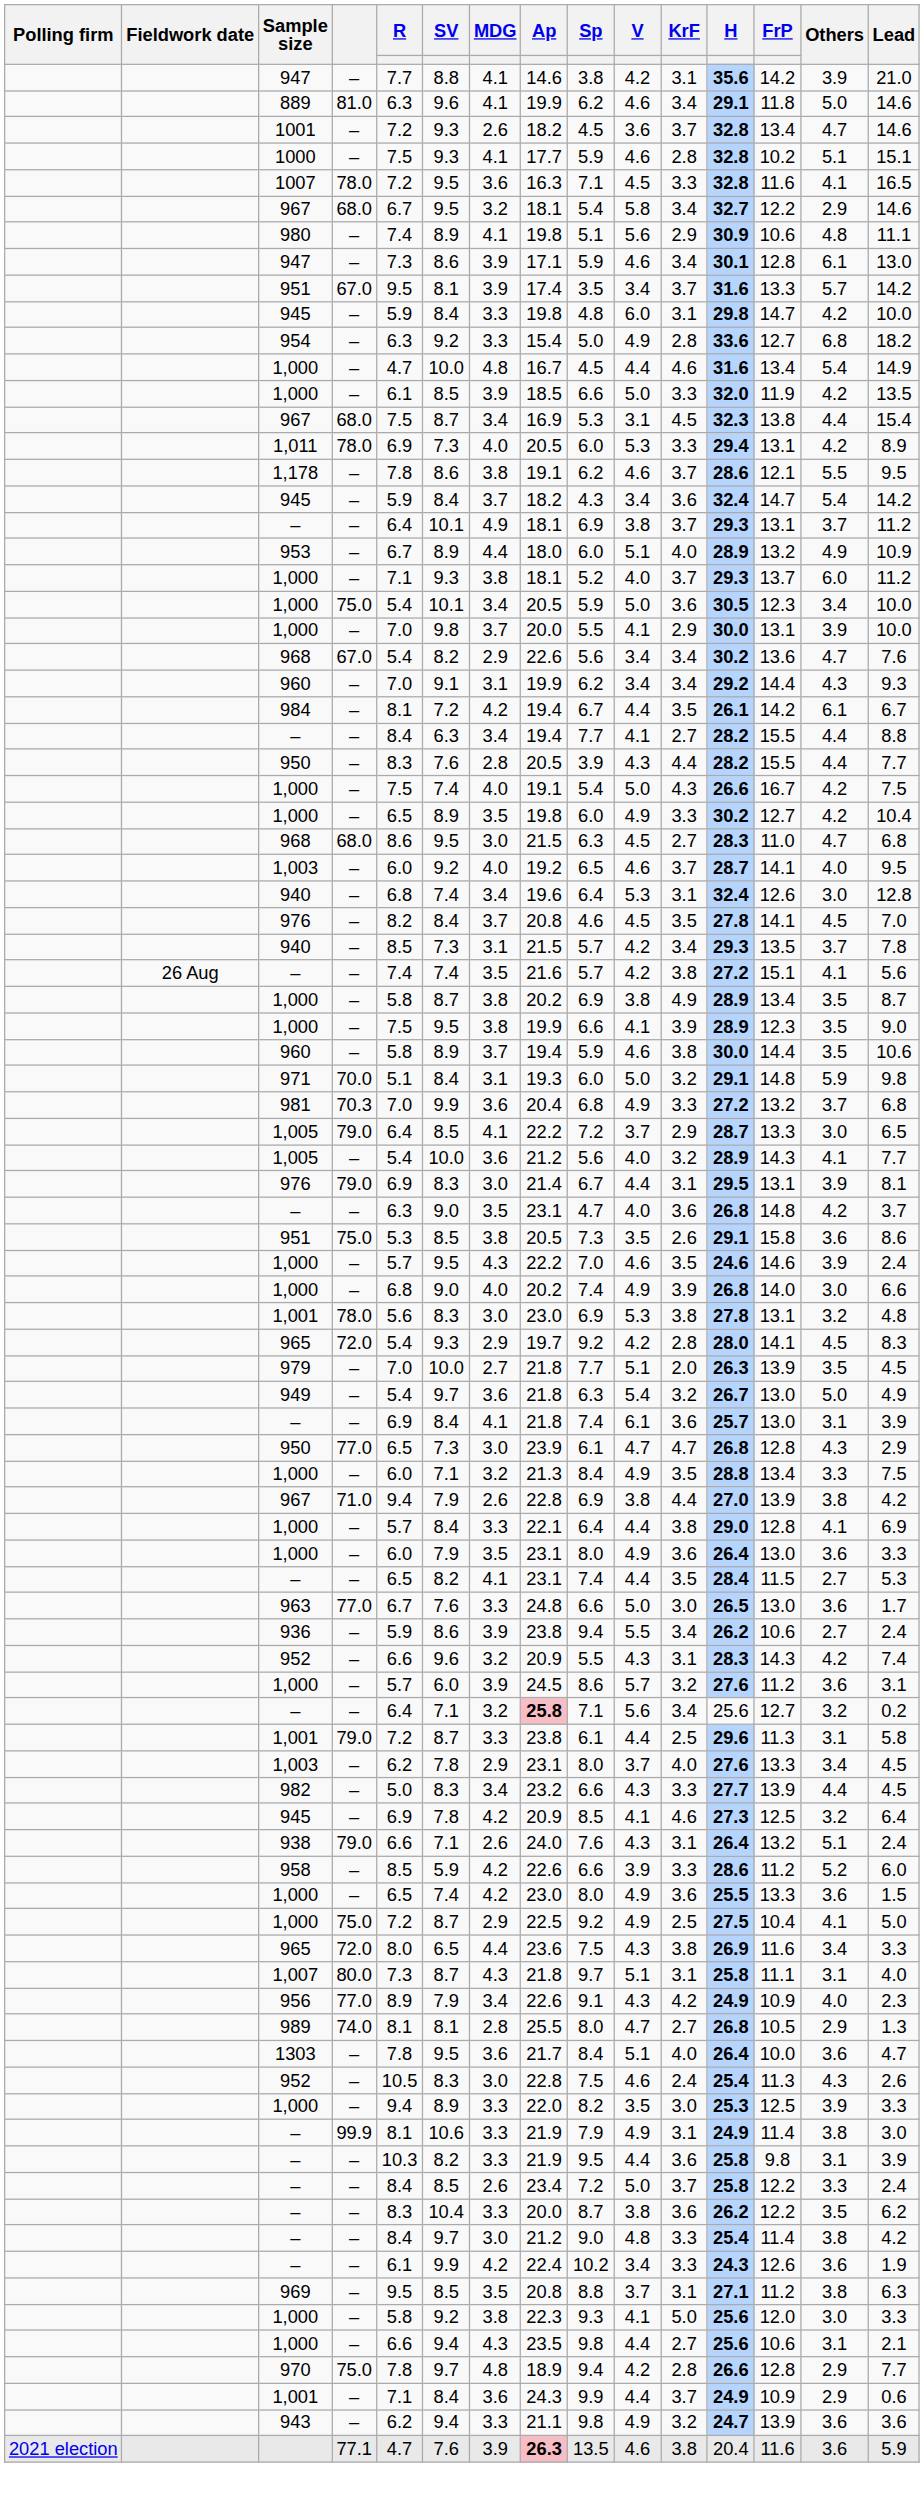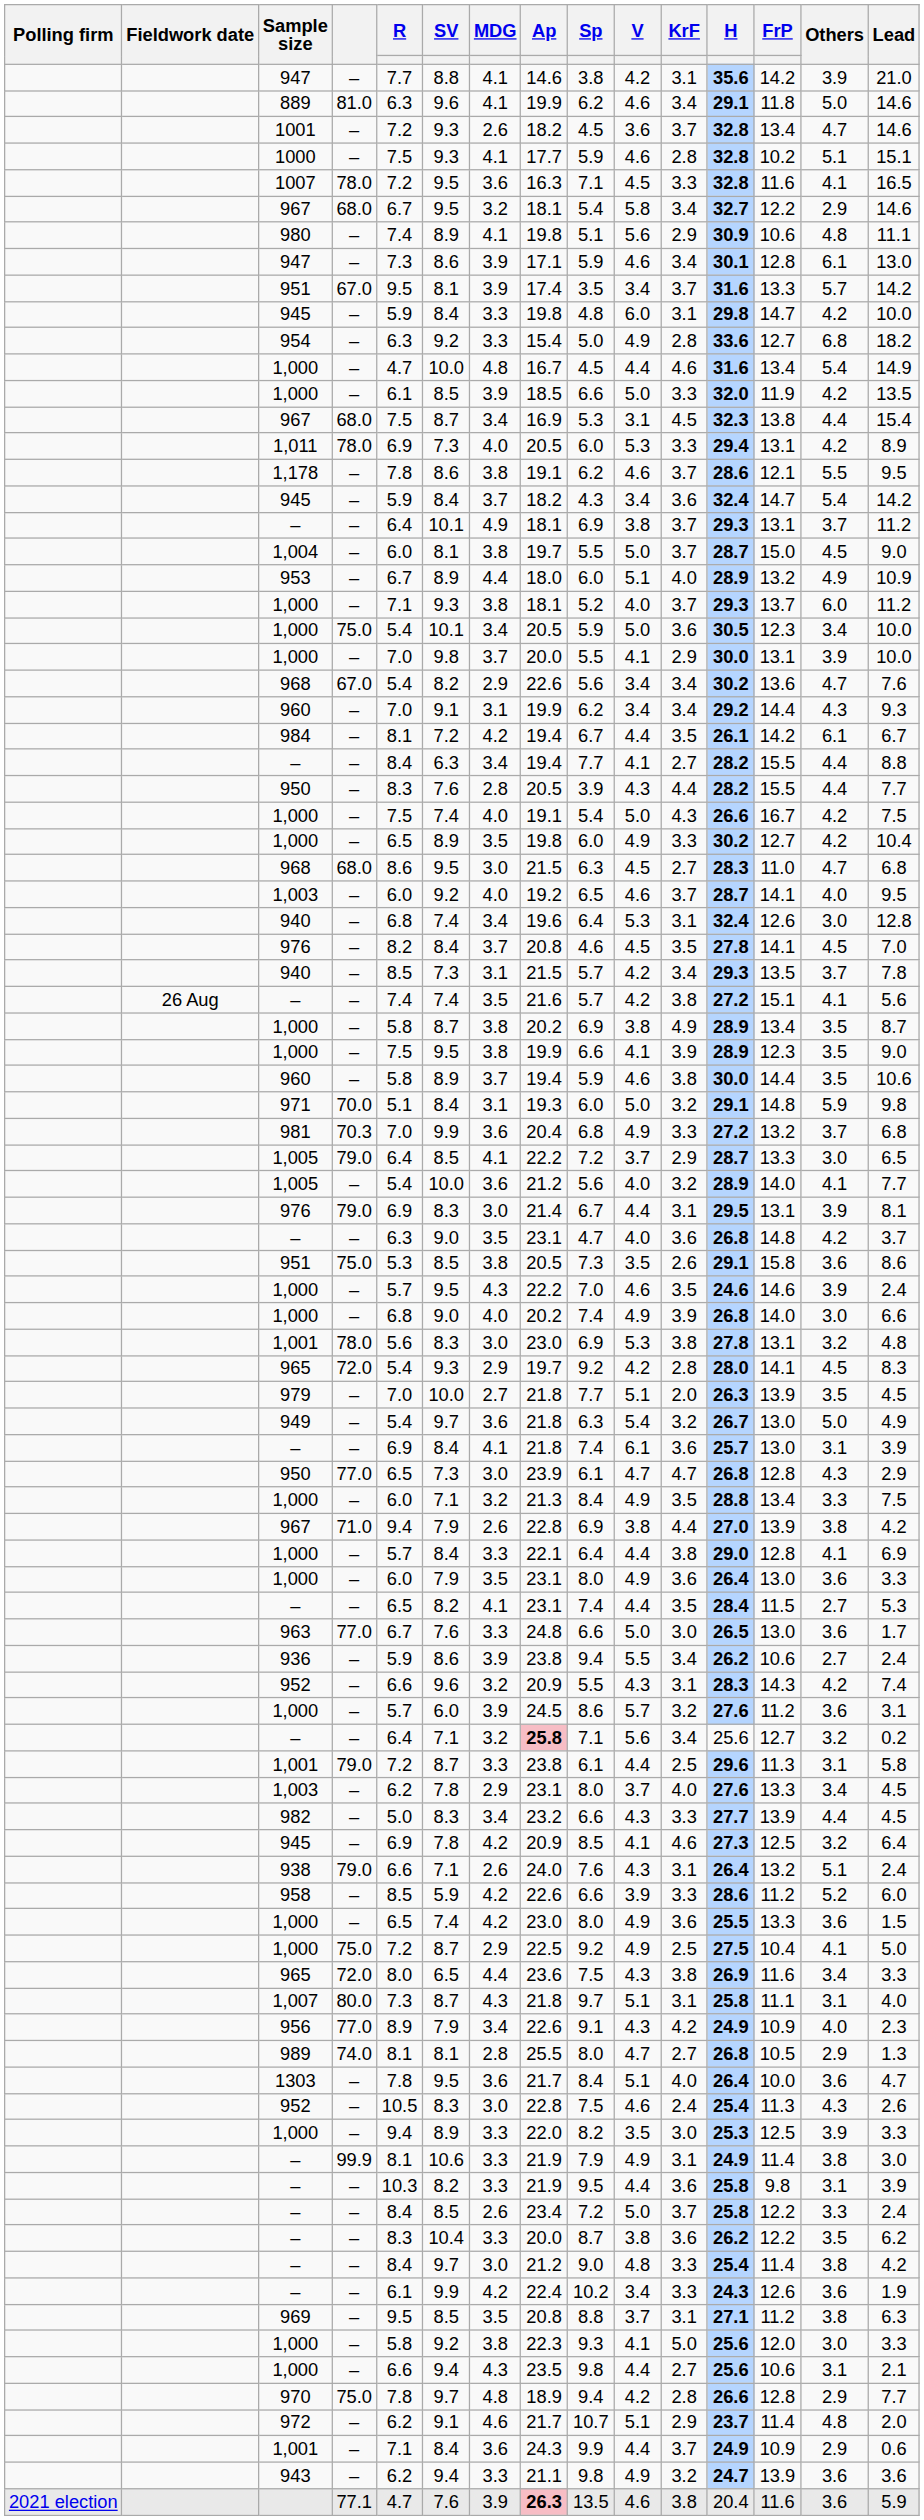+ row: (295, 552)
(777, 1158) 14.3 -> (777, 1184) 14.0
+ row: (295, 2423)
